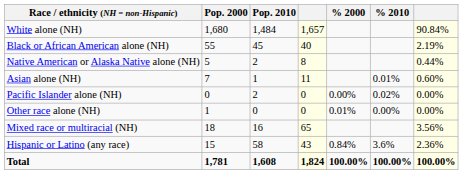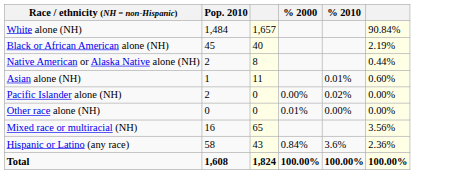- column: (226, 12)
